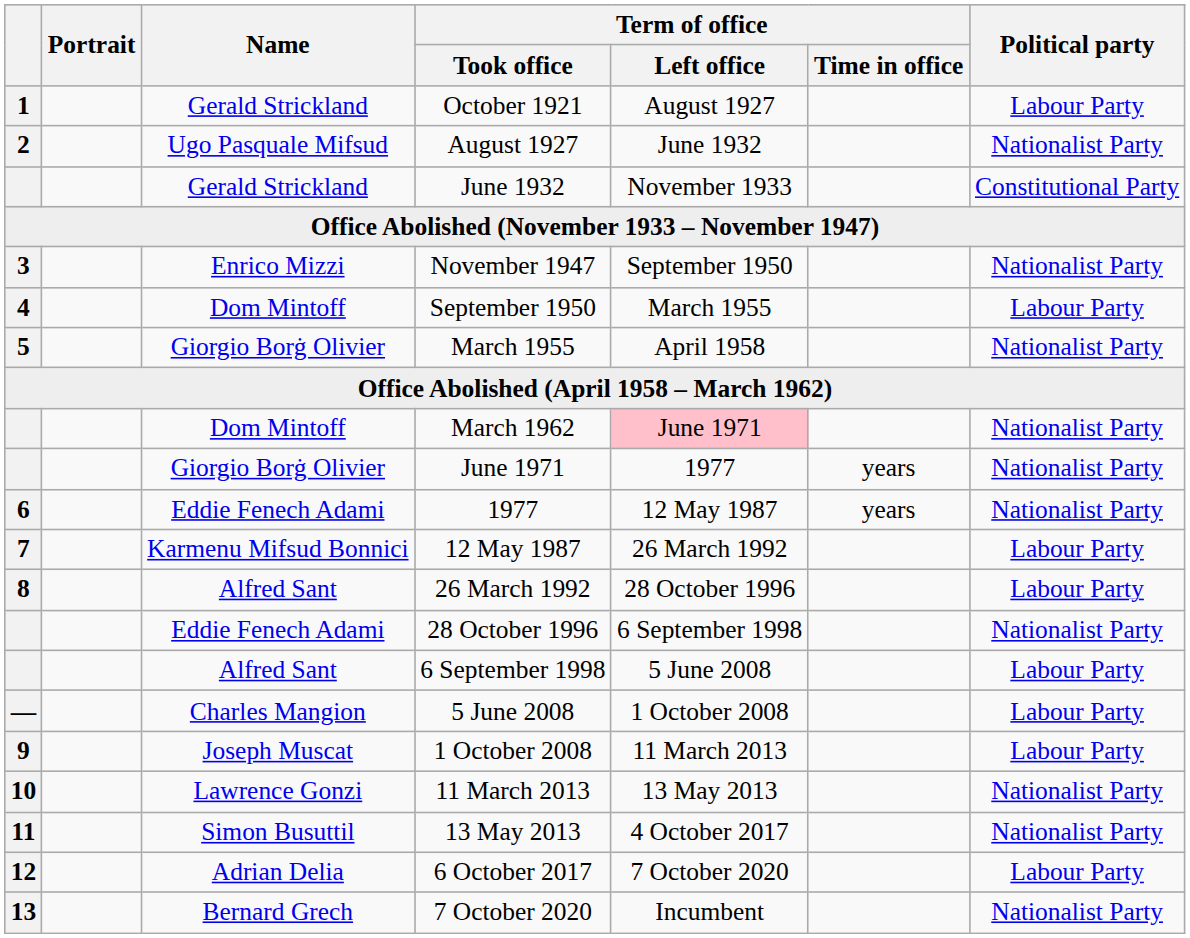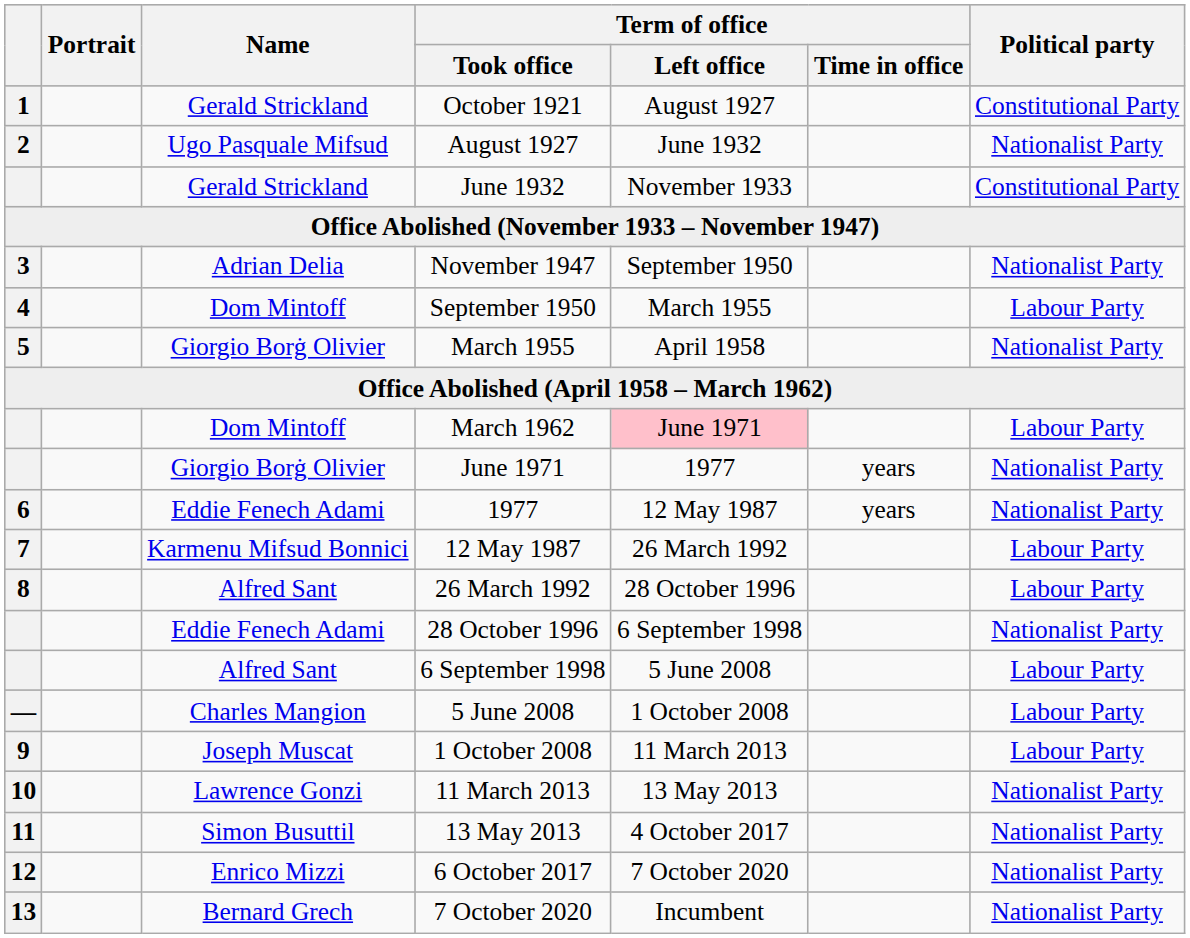(1077, 105) Labour Party -> (1077, 105) Constitutional Party
(278, 266) Enrico Mizzi -> (278, 266) Adrian Delia
(1077, 428) Nationalist Party -> (1077, 428) Labour Party
(278, 871) Adrian Delia -> (278, 871) Enrico Mizzi
(1077, 871) Labour Party -> (1077, 871) Nationalist Party
